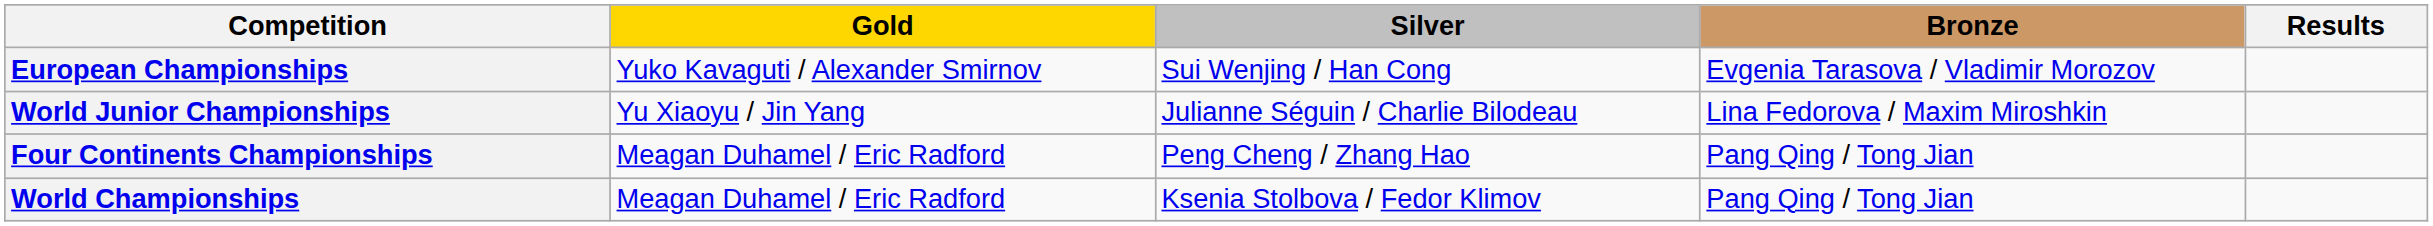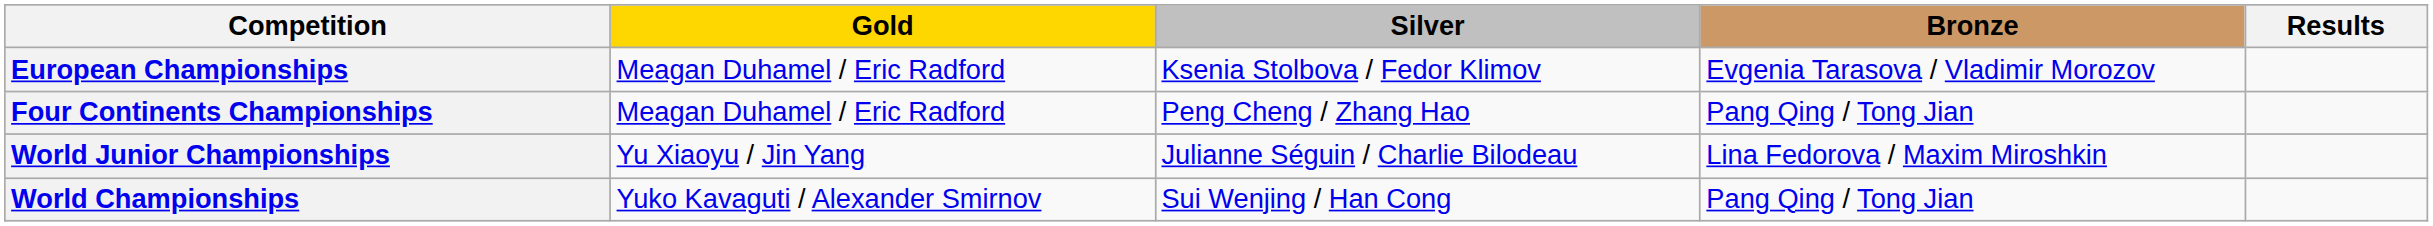(829, 69) Yuko Kavaguti / Alexander Smirnov -> (811, 69) Meagan Duhamel / Eric Radford
(1306, 69) Sui Wenjing / Han Cong -> (1351, 69) Ksenia Stolbova / Fedor Klimov
rows swapped: (222, 155) <-> (201, 112)
(811, 198) Meagan Duhamel / Eric Radford -> (829, 198) Yuko Kavaguti / Alexander Smirnov
(1351, 198) Ksenia Stolbova / Fedor Klimov -> (1306, 198) Sui Wenjing / Han Cong
